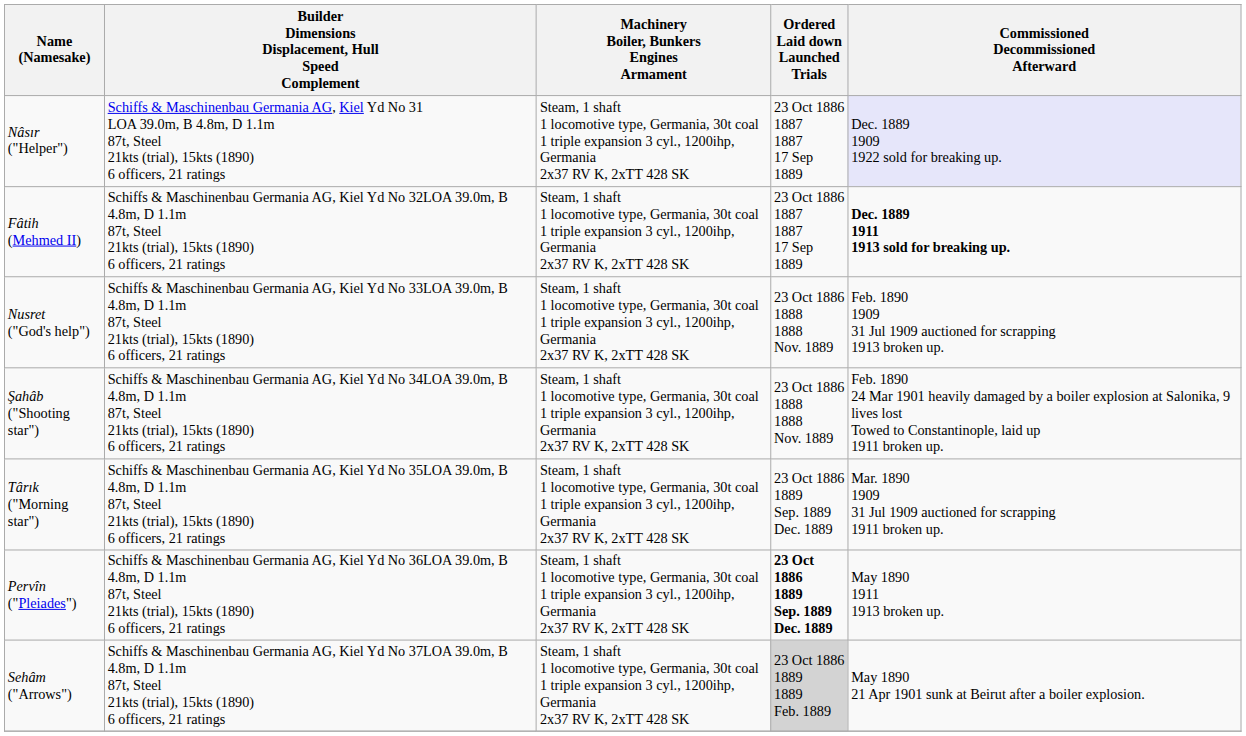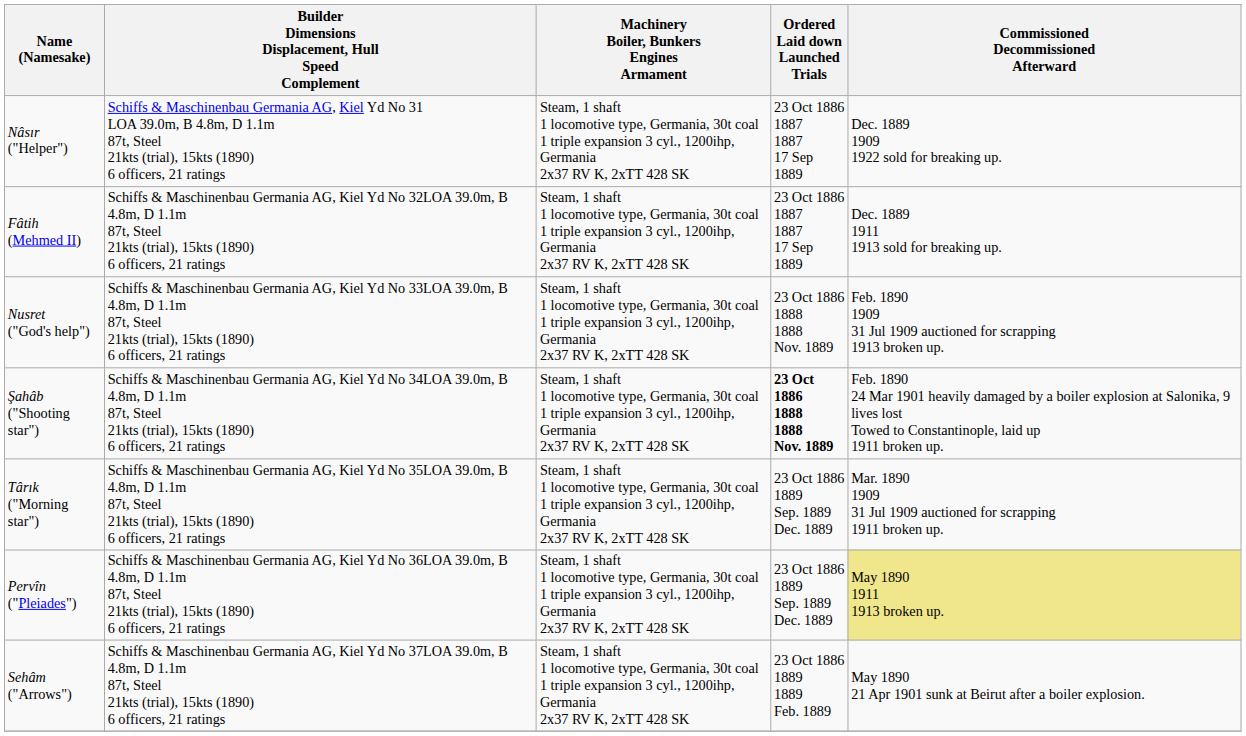(927, 141) lavender background -> (927, 141) no background
(931, 231) bold -> (927, 231) normal
(809, 413) normal -> (804, 413) bold
(803, 595) bold -> (809, 595) normal
(898, 595) no background -> (898, 595) khaki background
(809, 686) lightgrey background -> (809, 686) no background
